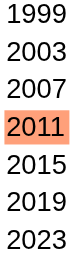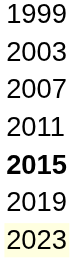(36, 127) lightsalmon background -> (36, 127) no background
(37, 164) normal -> (37, 164) bold
(37, 239) no background -> (37, 239) lightyellow background
